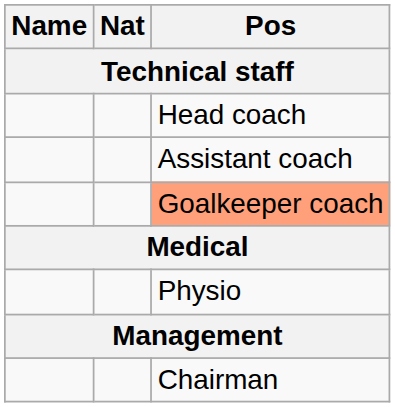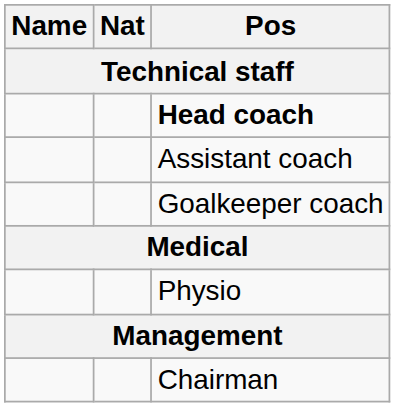(232, 114) normal -> (236, 114) bold
(271, 203) lightsalmon background -> (271, 203) no background
